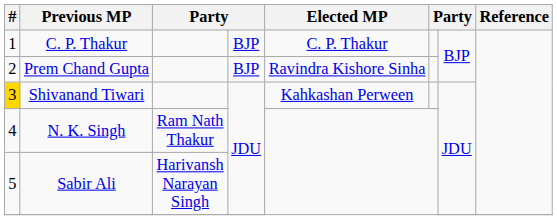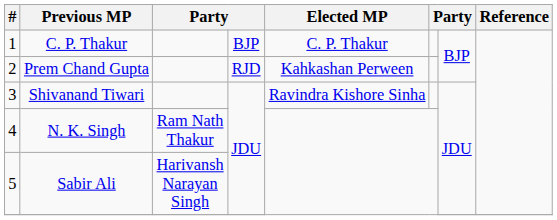(246, 69) BJP -> (246, 69) RJD
(347, 69) Ravindra Kishore Sinha -> (347, 69) Kahkashan Perween
(12, 95) gold background -> (12, 95) no background
(347, 95) Kahkashan Perween -> (347, 95) Ravindra Kishore Sinha
